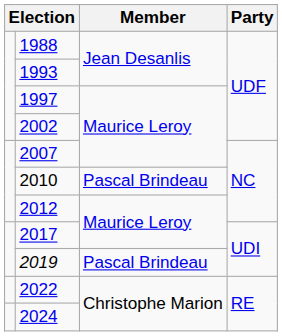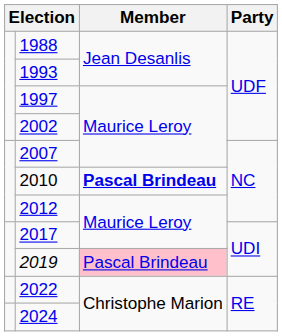(145, 180) normal -> (150, 180) bold
(145, 262) no background -> (145, 262) pink background
